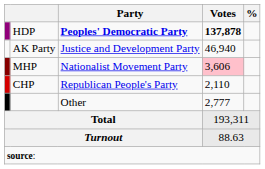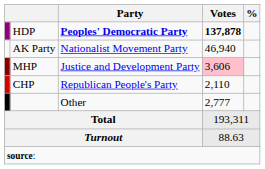(130, 48) Justice and Development Party -> (124, 48) Nationalist Movement Party
(124, 66) Nationalist Movement Party -> (130, 66) Justice and Development Party
